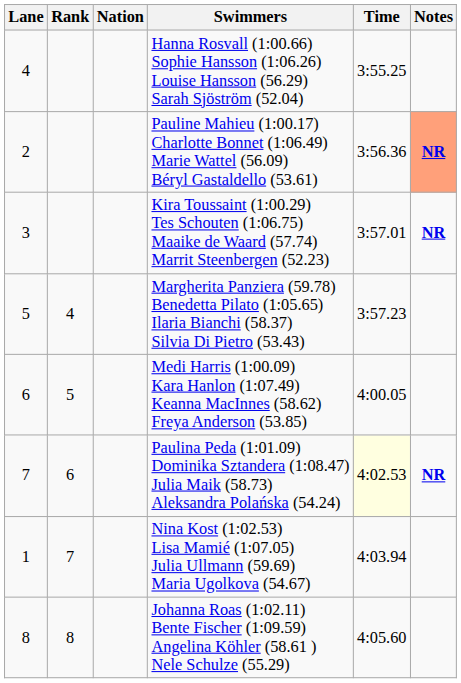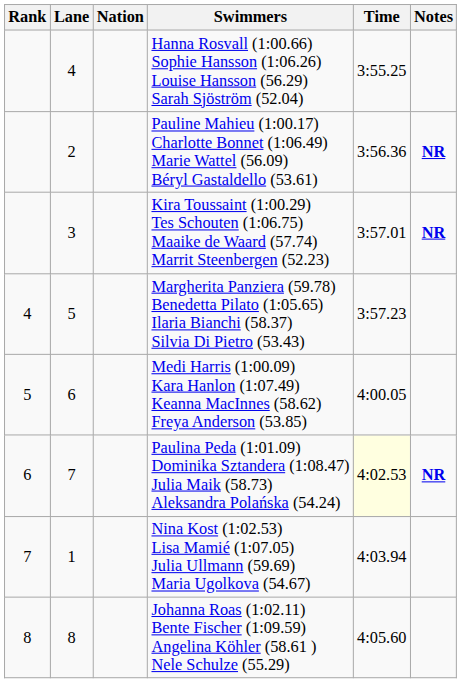columns swapped: (70, 17) <-> (26, 17)
(433, 151) lightsalmon background -> (433, 151) no background
